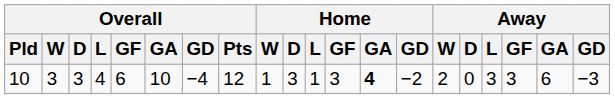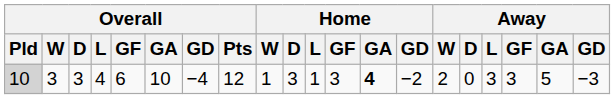(19, 78) no background -> (19, 78) lightgrey background
(546, 78) 6 -> (546, 78) 5
